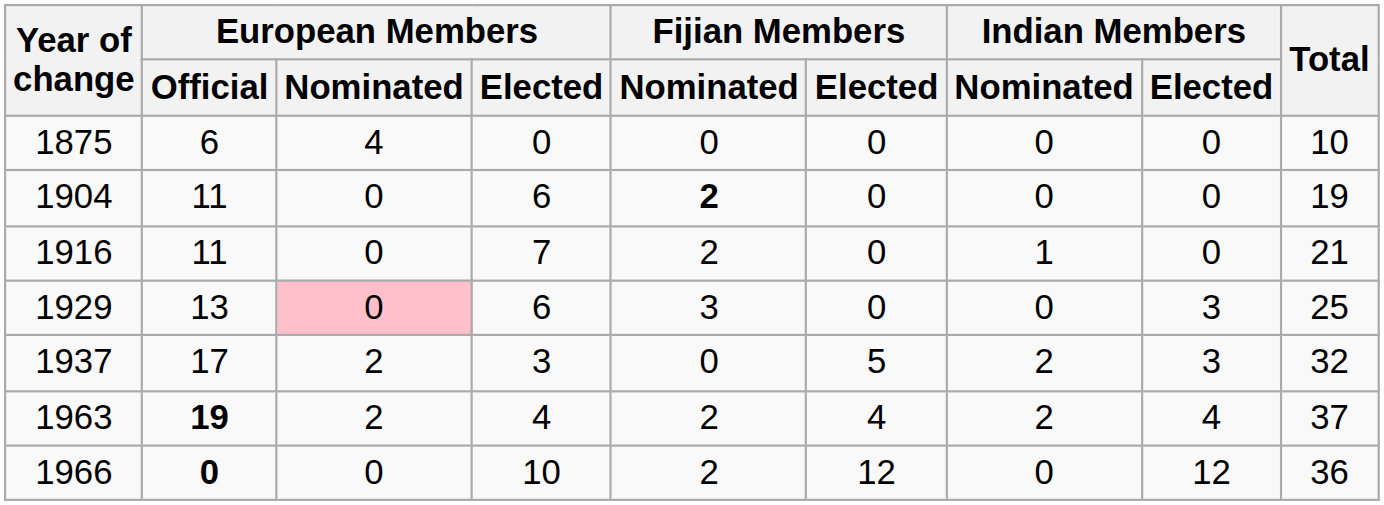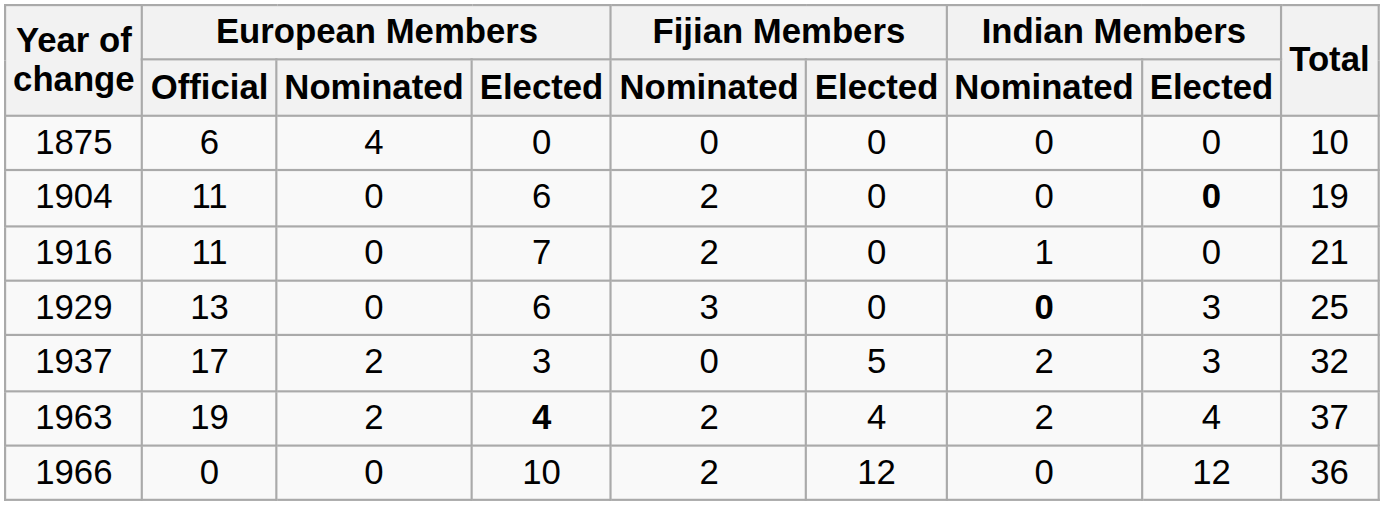(709, 197) bold -> (709, 197) normal
(1212, 197) normal -> (1212, 197) bold
(374, 307) pink background -> (374, 307) no background
(1044, 307) normal -> (1044, 307) bold
(209, 417) bold -> (209, 417) normal
(542, 417) normal -> (542, 417) bold
(209, 472) bold -> (209, 472) normal
